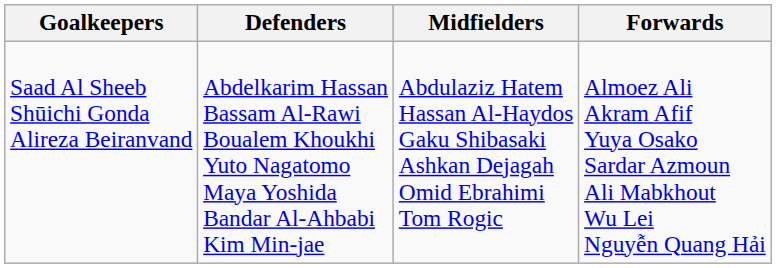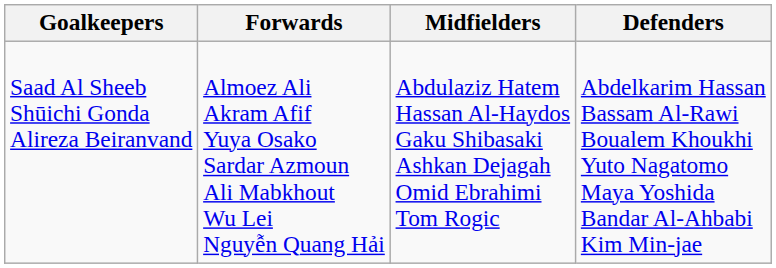columns swapped: (296, 23) <-> (675, 23)
